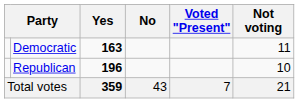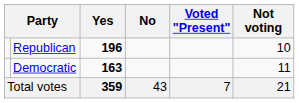rows swapped: (44, 68) <-> (45, 48)
